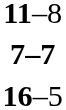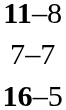(33, 54) bold -> (33, 54) normal
